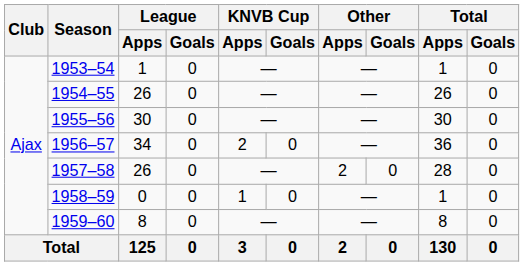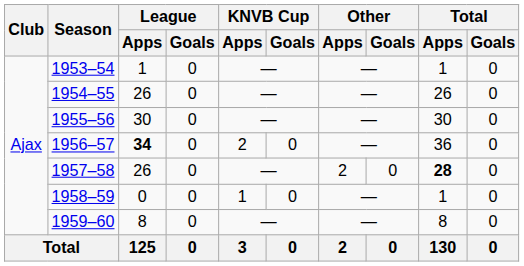(142, 145) normal -> (142, 145) bold
(443, 171) normal -> (443, 171) bold
